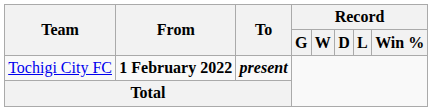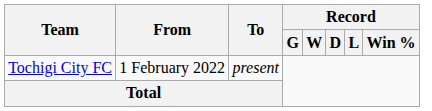(176, 67) bold -> (172, 67) normal
(264, 67) bold -> (256, 67) normal
